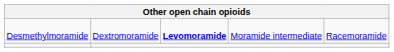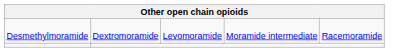(195, 36) bold -> (192, 36) normal
